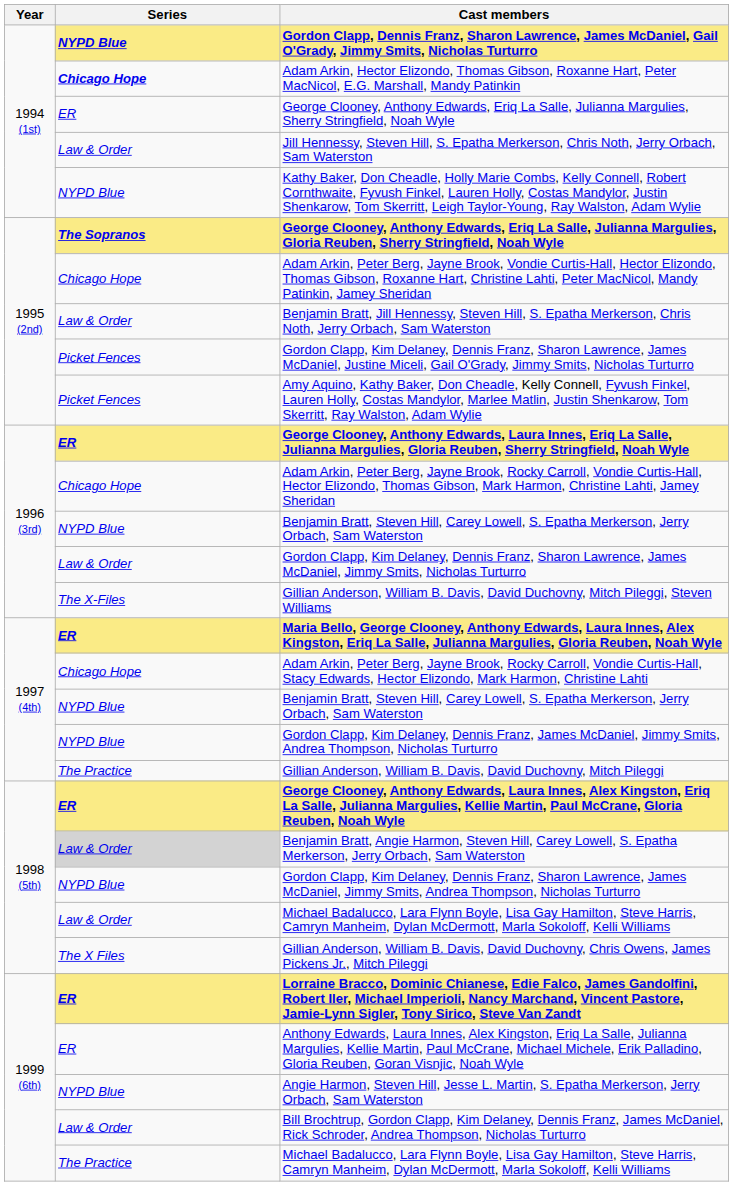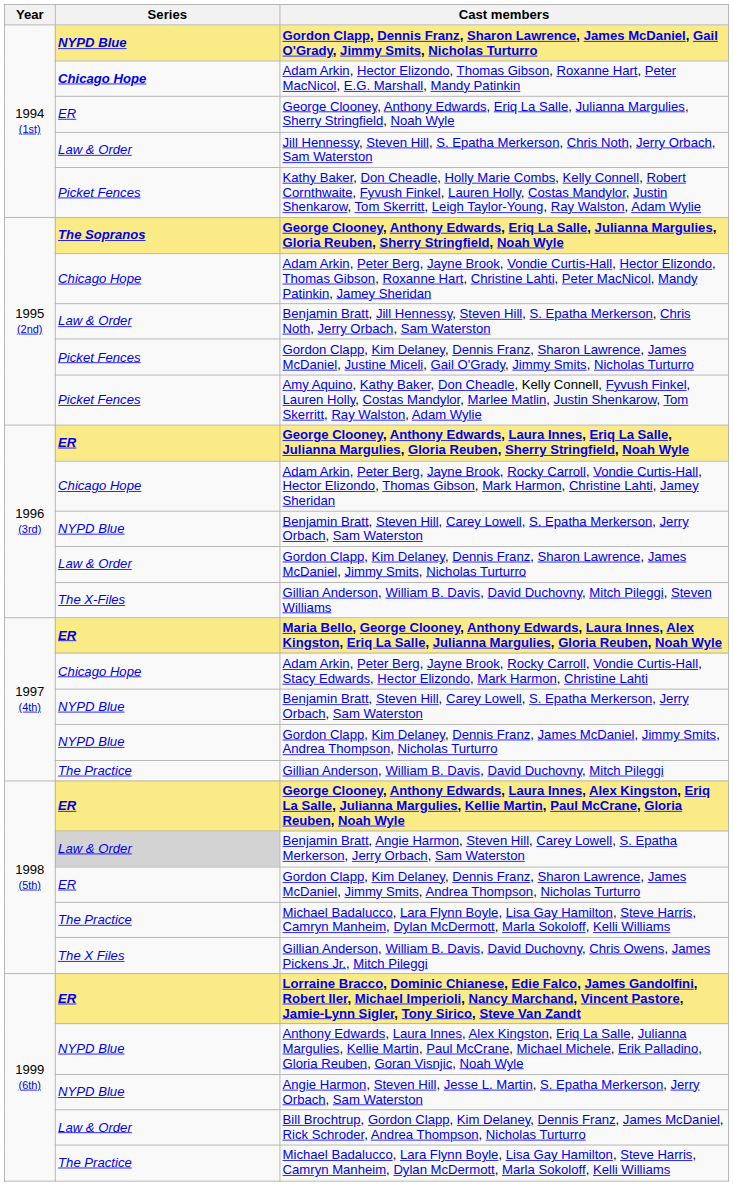(91, 192) NYPD Blue -> (99, 192) Picket Fences
(91, 884) NYPD Blue -> (67, 884) ER
(95, 920) Law & Order -> (95, 920) The Practice
(67, 1049) ER -> (91, 1049) NYPD Blue
